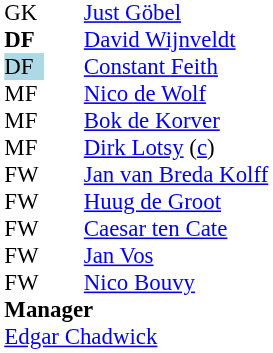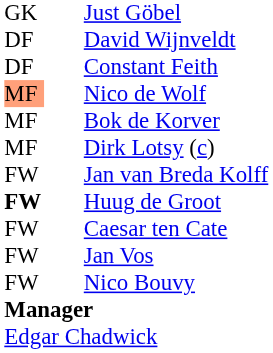(20, 39) bold -> (19, 39) normal
(19, 66) lightblue background -> (19, 66) no background
(21, 93) no background -> (21, 93) lightsalmon background
(21, 201) normal -> (23, 201) bold
